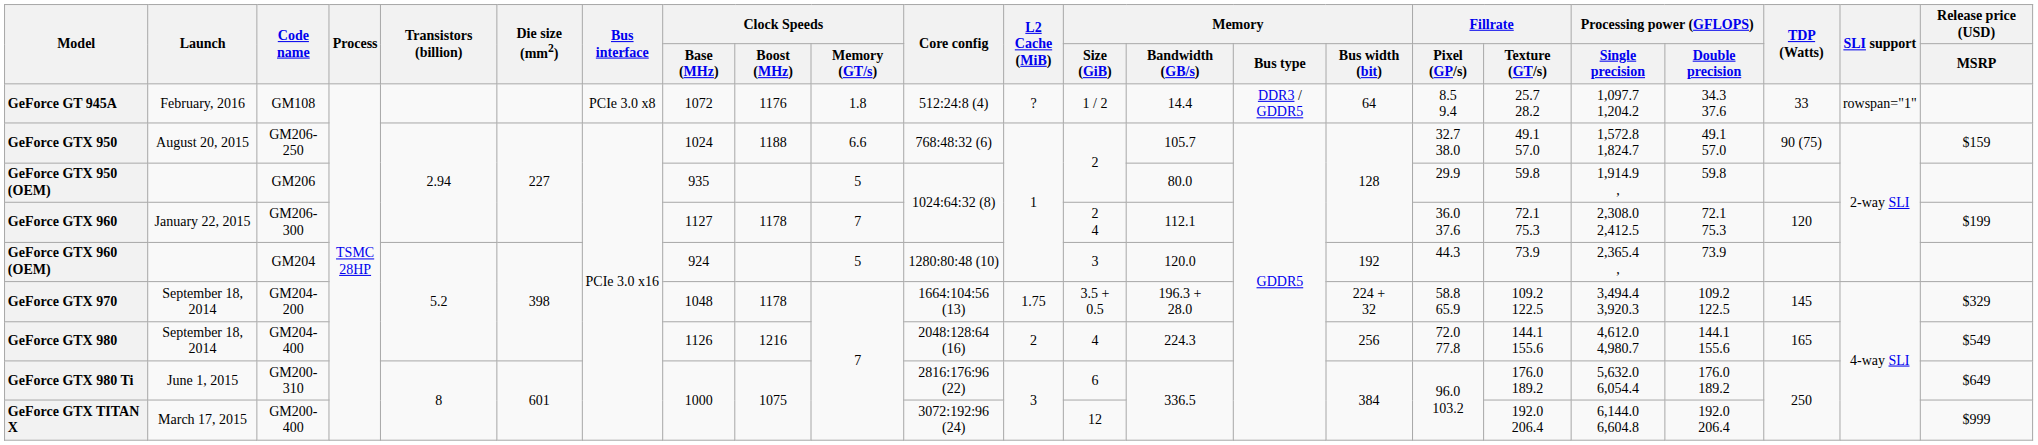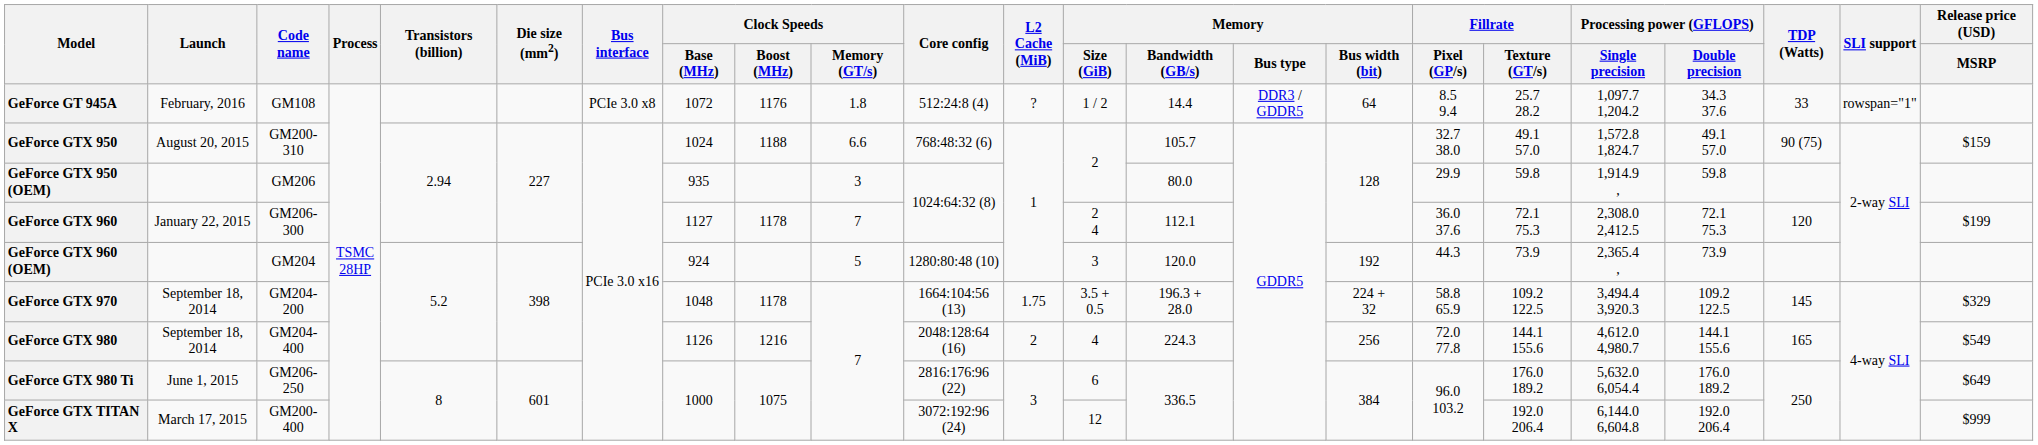(293, 142) GM206-250 -> (293, 142) GM200-310
(858, 182) 5 -> (858, 182) 3
(293, 380) GM200-310 -> (293, 380) GM206-250
